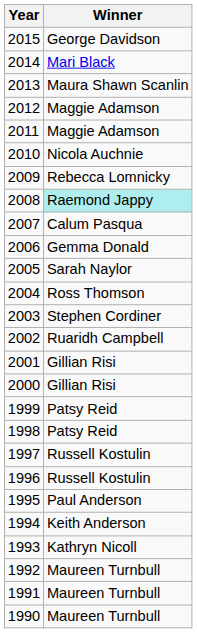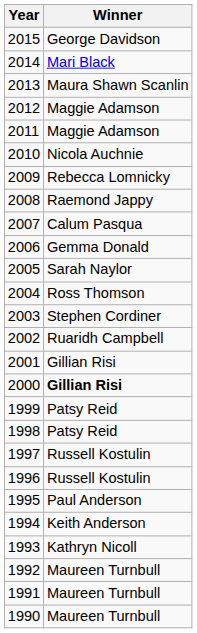(100, 200) paleturquoise background -> (100, 200) no background
(81, 385) normal -> (85, 385) bold
